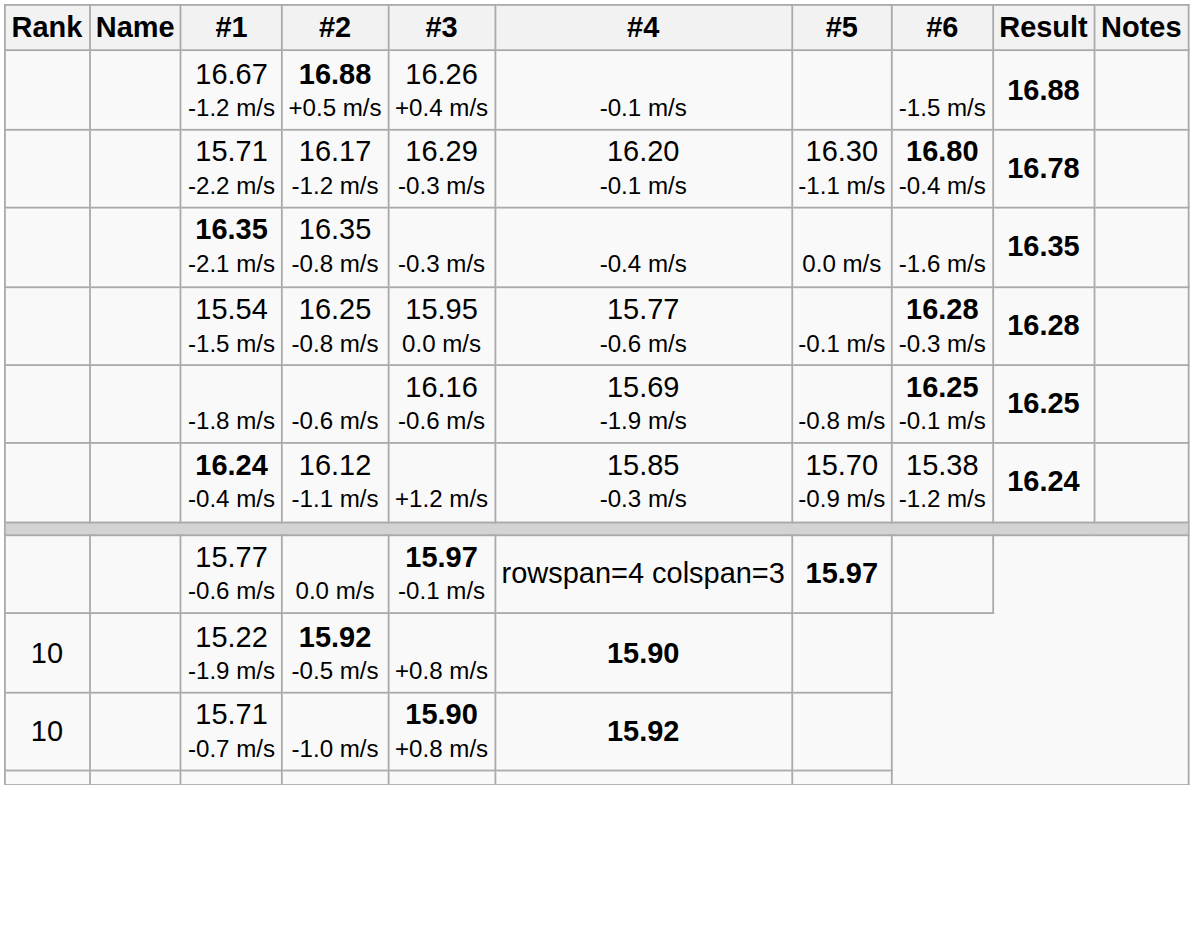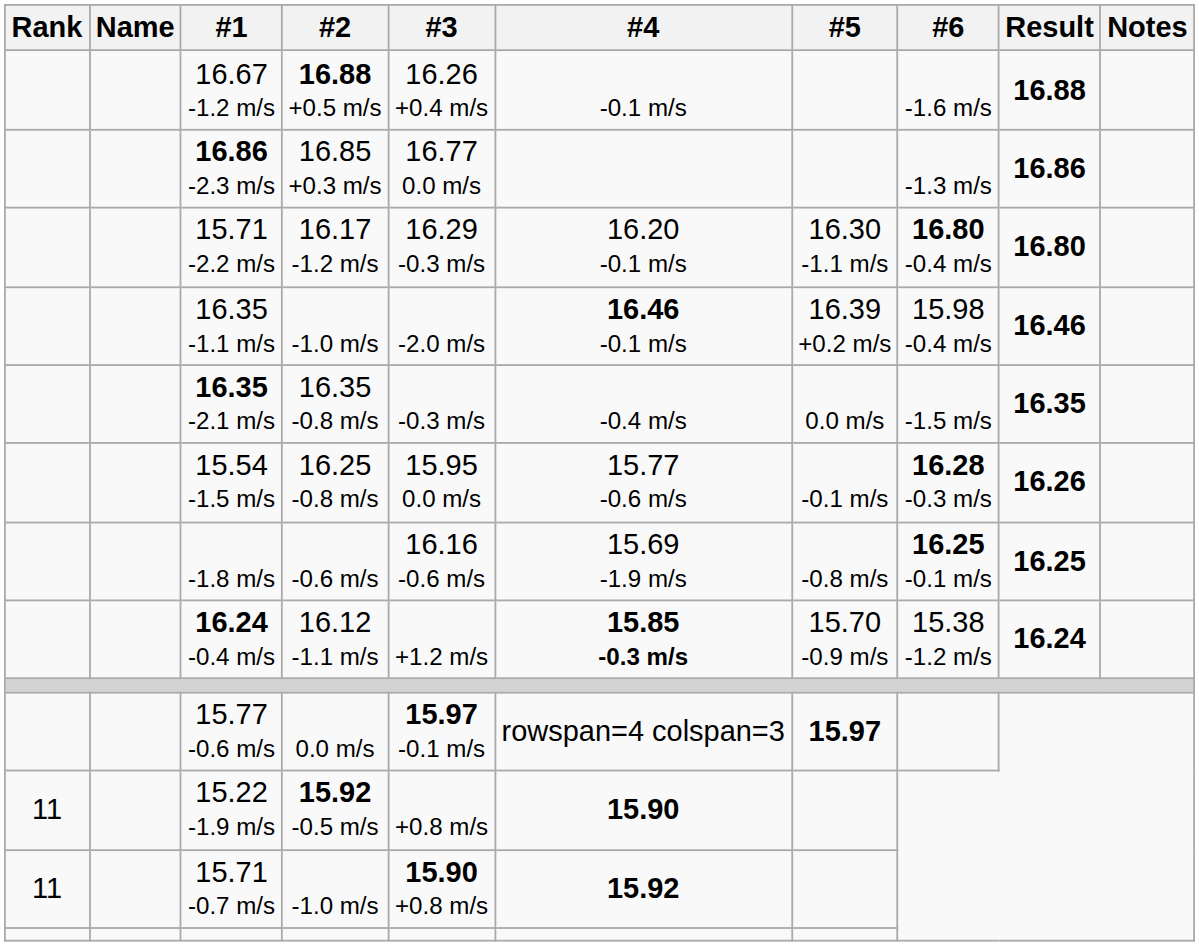(942, 107) -1.5 m/s -> (948, 107) -1.6 m/s
+ row: (232, 168)
(1043, 168) 16.78 -> (1050, 246) 16.80
+ row: (232, 325)
(942, 264) -1.6 m/s -> (948, 421) -1.5 m/s
(1043, 325) 16.28 -> (1050, 482) 16.26
(643, 482) normal -> (643, 639) bold
(47, 652) 10 -> (47, 809) 11
(47, 731) 10 -> (47, 888) 11
